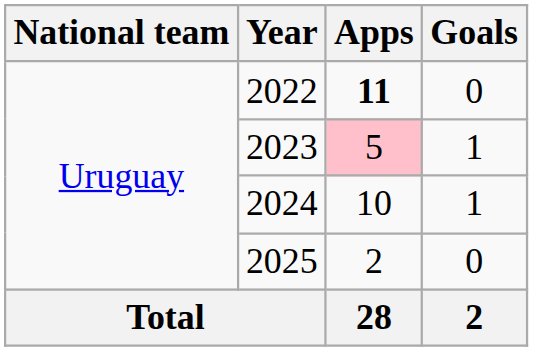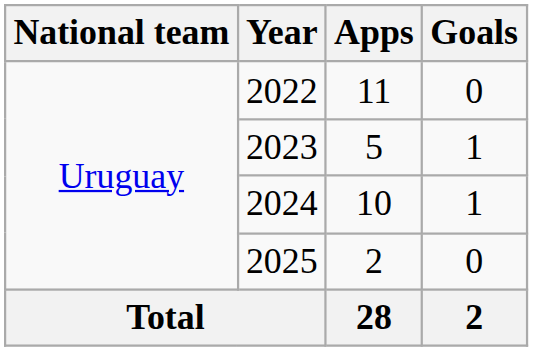(374, 89) bold -> (374, 89) normal
(374, 146) pink background -> (374, 146) no background
